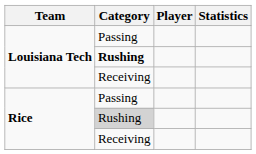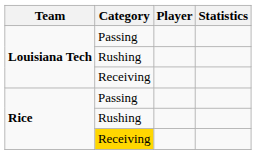(121, 56) bold -> (120, 56) normal
(120, 118) lightgrey background -> (120, 118) no background
(124, 139) no background -> (124, 139) gold background
